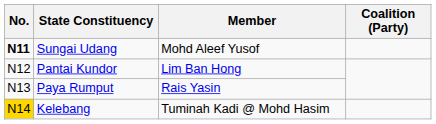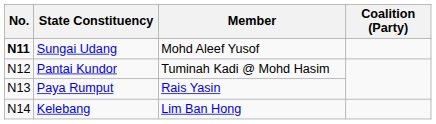(201, 68) Lim Ban Hong -> (245, 68) Tuminah Kadi @ Mohd Hasim
(19, 108) gold background -> (19, 108) no background
(245, 108) Tuminah Kadi @ Mohd Hasim -> (201, 108) Lim Ban Hong
